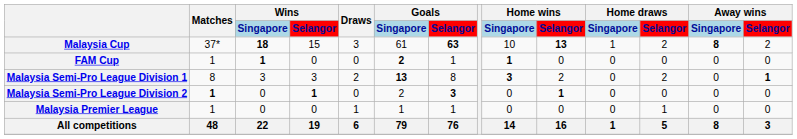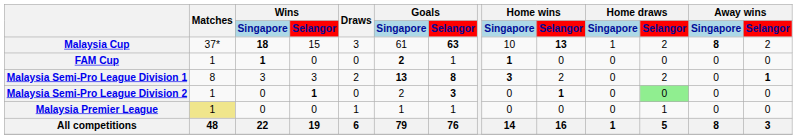(453, 77) normal -> (453, 77) bold
(212, 93) bold -> (212, 93) normal
(664, 93) no background -> (664, 93) lightgreen background
(212, 110) no background -> (212, 110) khaki background
